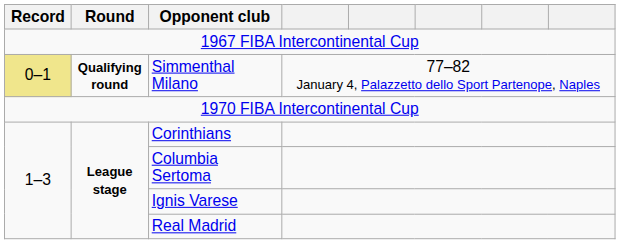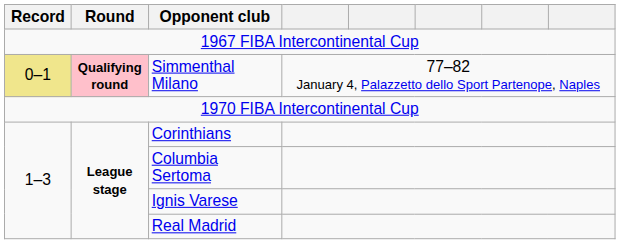(110, 76) no background -> (110, 76) pink background
